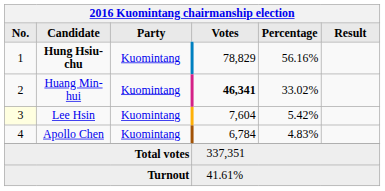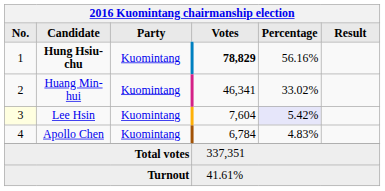(239, 58) normal -> (239, 58) bold
(239, 90) bold -> (239, 90) normal
(303, 115) no background -> (303, 115) lavender background
